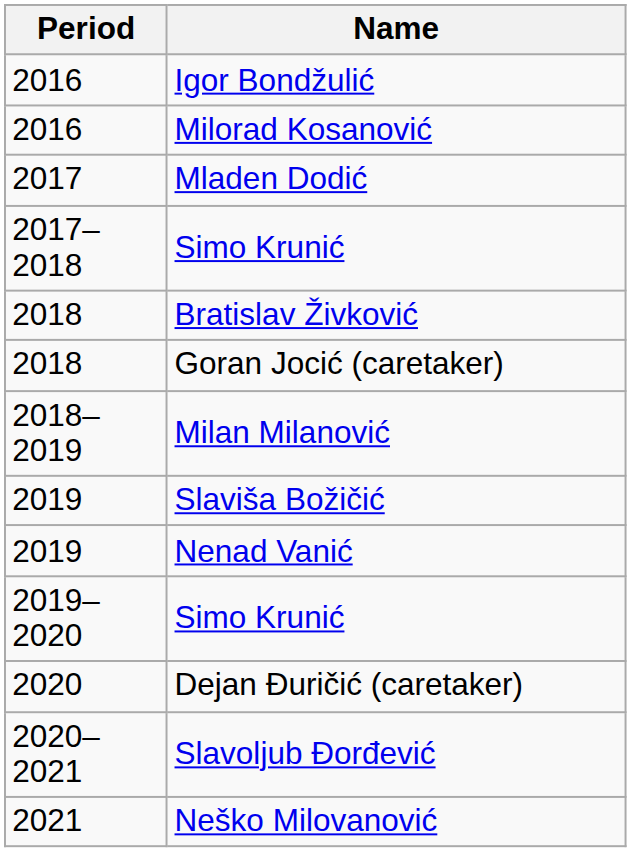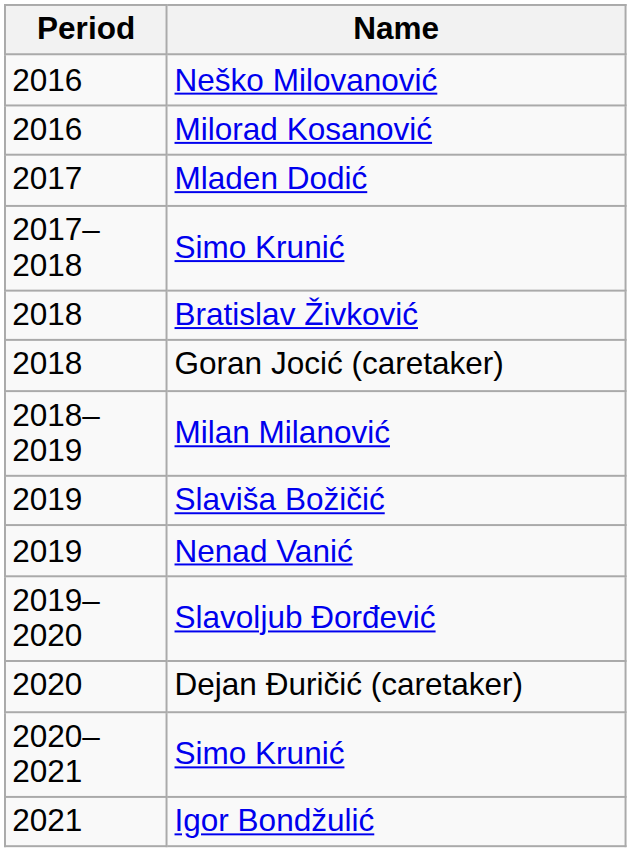(274, 79) Igor Bondžulić -> (306, 79) Neško Milovanović
(259, 618) Simo Krunić -> (305, 618) Slavoljub Đorđević
(305, 753) Slavoljub Đorđević -> (259, 753) Simo Krunić
(306, 821) Neško Milovanović -> (274, 821) Igor Bondžulić
